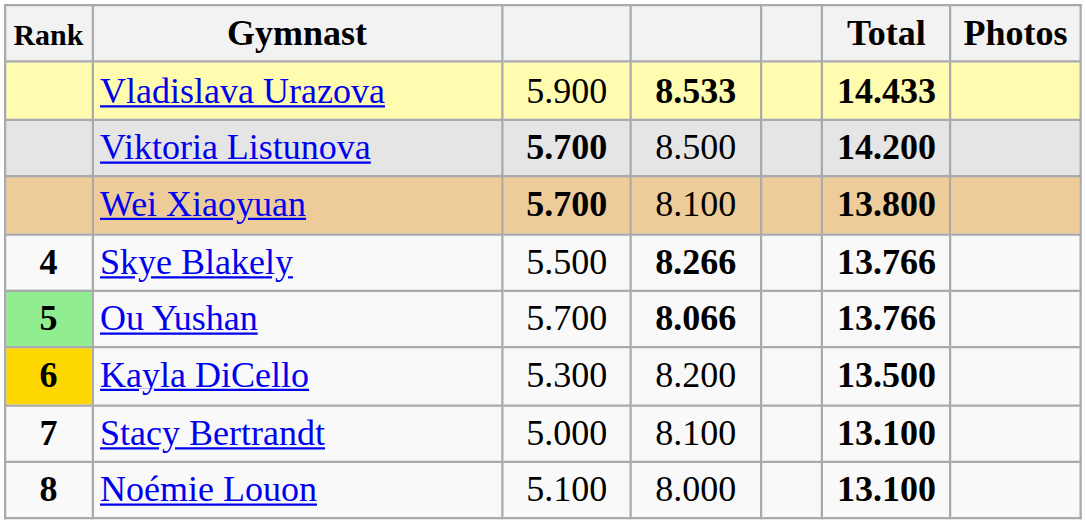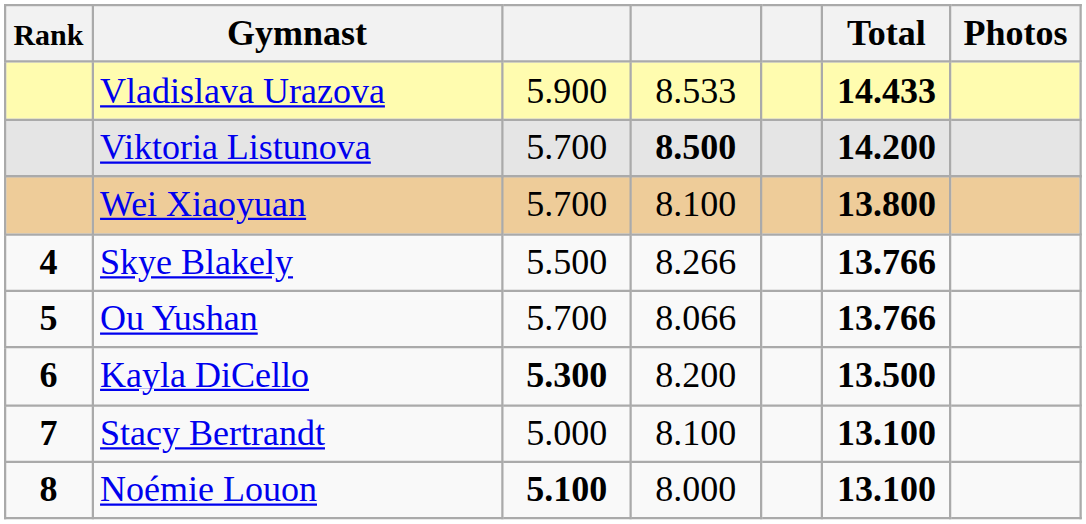(696, 90) bold -> (696, 90) normal
(567, 147) bold -> (567, 147) normal
(696, 147) normal -> (696, 147) bold
(567, 204) bold -> (567, 204) normal
(696, 261) bold -> (696, 261) normal
(48, 318) lightgreen background -> (48, 318) no background
(696, 318) bold -> (696, 318) normal
(48, 375) gold background -> (48, 375) no background
(567, 375) normal -> (567, 375) bold
(567, 489) normal -> (567, 489) bold
